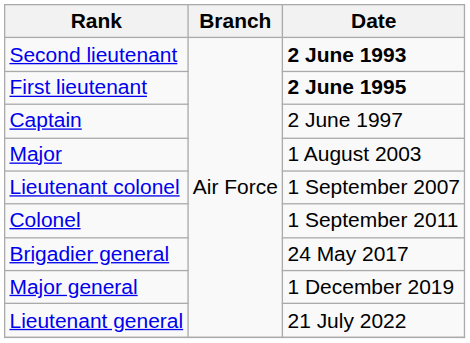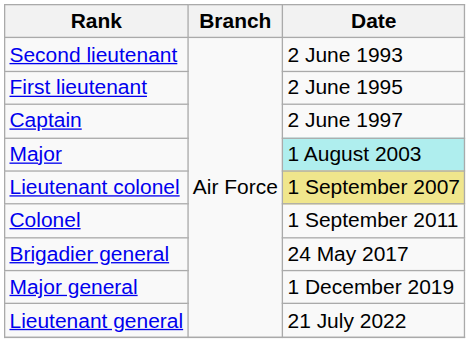(347, 54) bold -> (345, 54) normal
(347, 87) bold -> (345, 87) normal
(355, 154) no background -> (355, 154) paleturquoise background
(374, 187) no background -> (374, 187) khaki background
